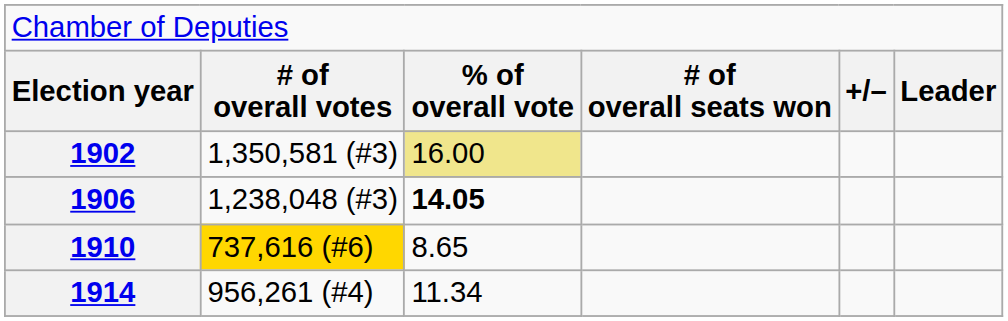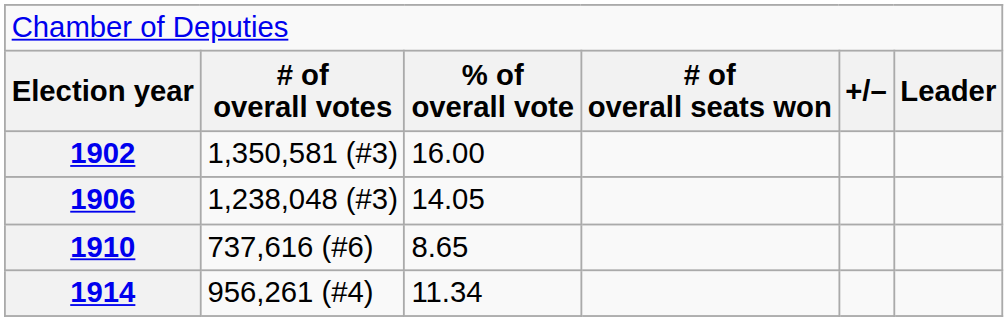(448, 153) khaki background -> (448, 153) no background
(448, 199) bold -> (448, 199) normal
(290, 246) gold background -> (290, 246) no background
